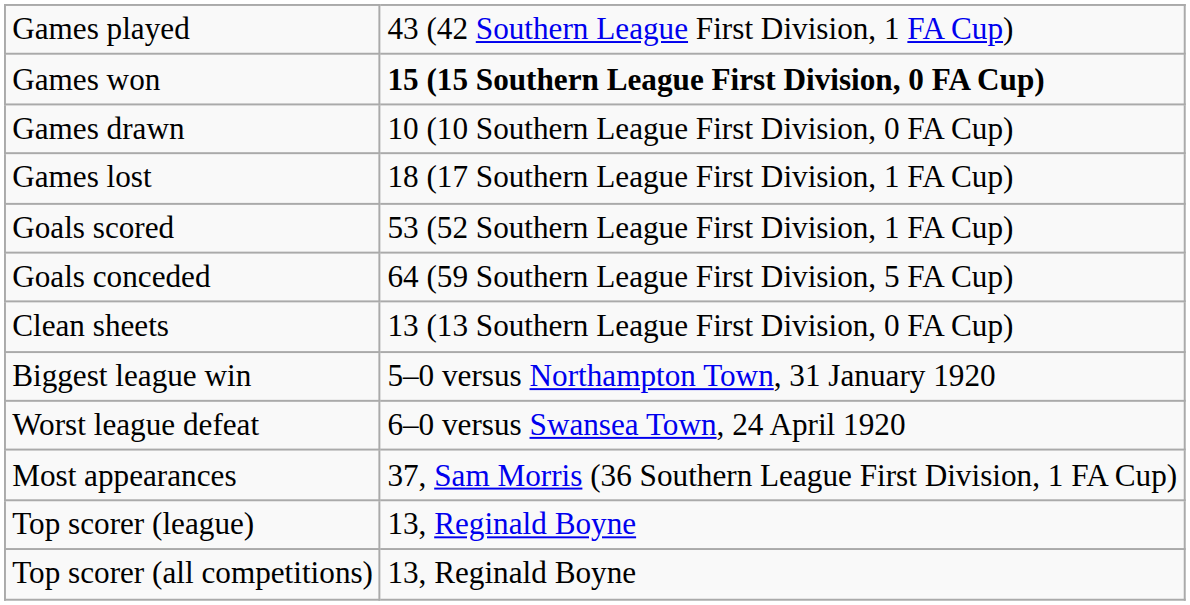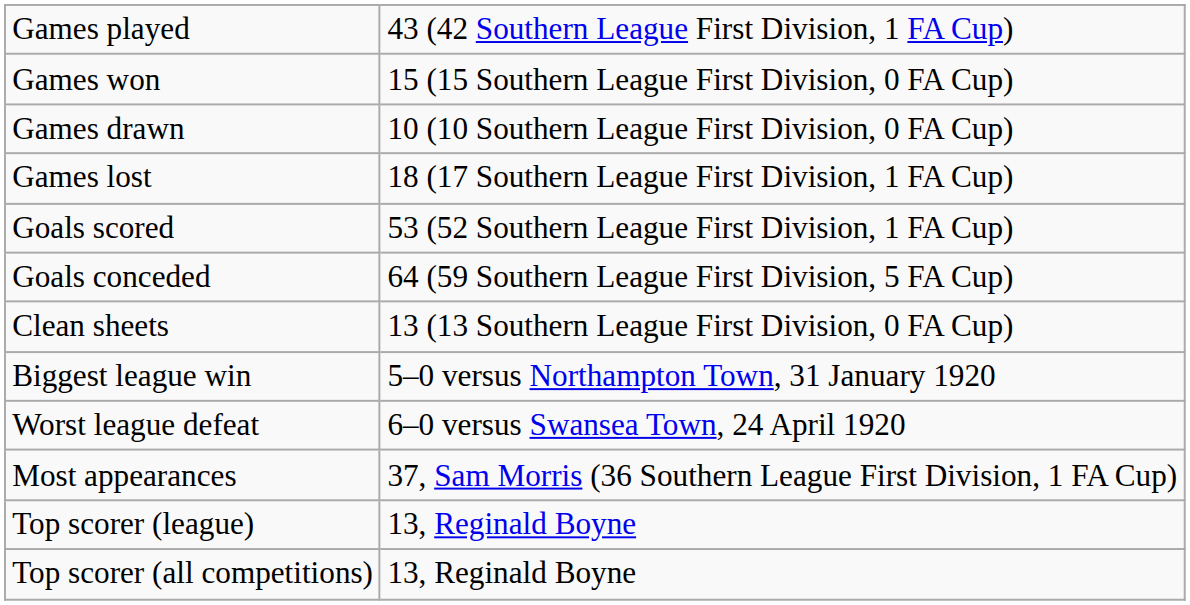(716, 78) bold -> (700, 78) normal
